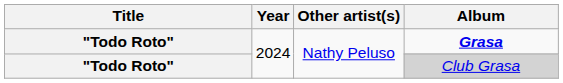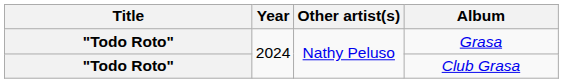(481, 41) bold -> (481, 41) normal
(481, 66) lightgrey background -> (481, 66) no background
